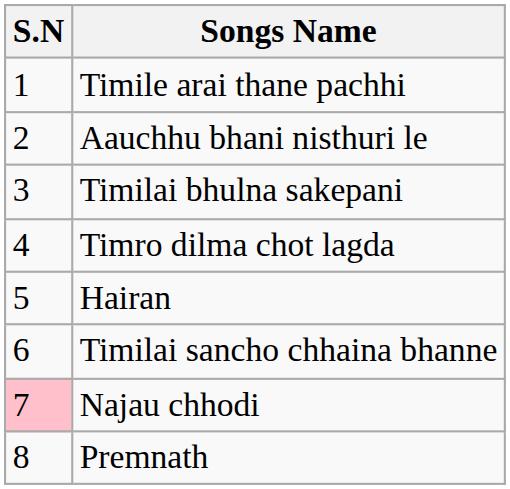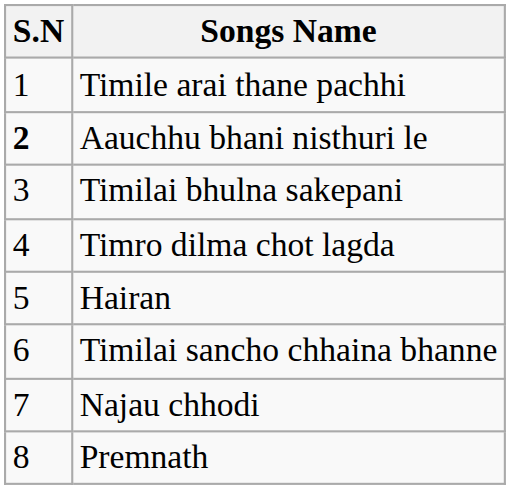(21, 137) normal -> (21, 137) bold
(21, 404) pink background -> (21, 404) no background
